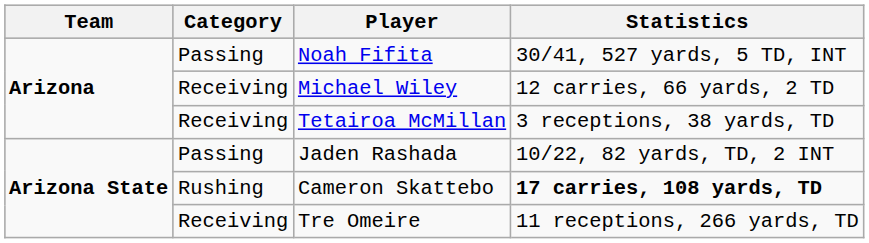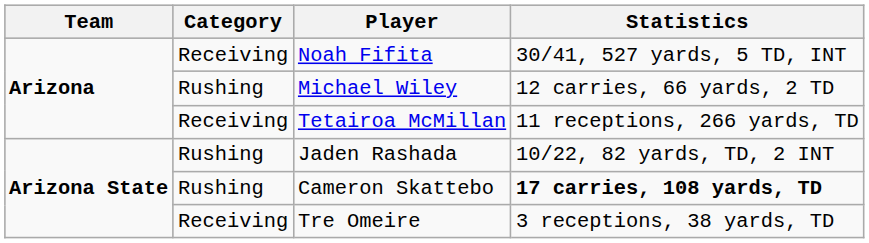(221, 55) Passing -> (233, 55) Receiving
(233, 88) Receiving -> (221, 88) Rushing
(675, 122) 3 receptions, 38 yards, TD -> (687, 122) 11 receptions, 266 yards, TD
(221, 155) Passing -> (221, 155) Rushing
(687, 221) 11 receptions, 266 yards, TD -> (675, 221) 3 receptions, 38 yards, TD
